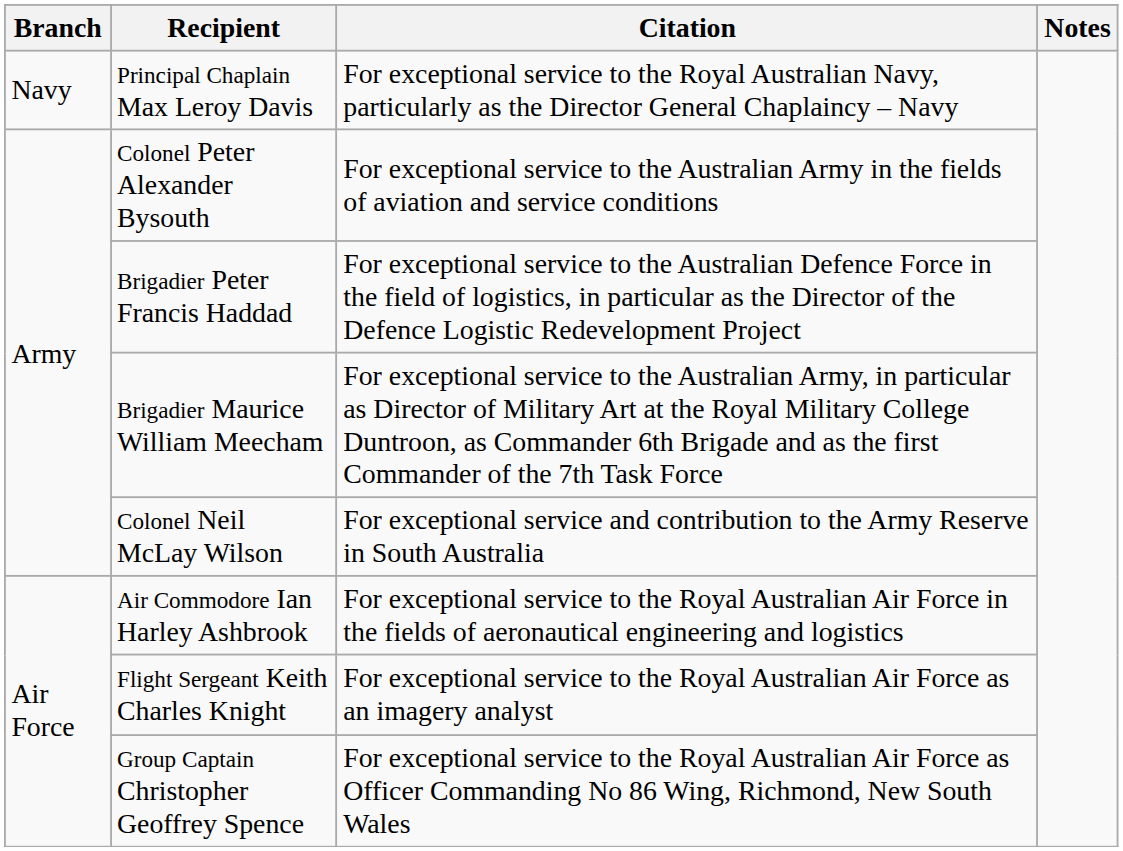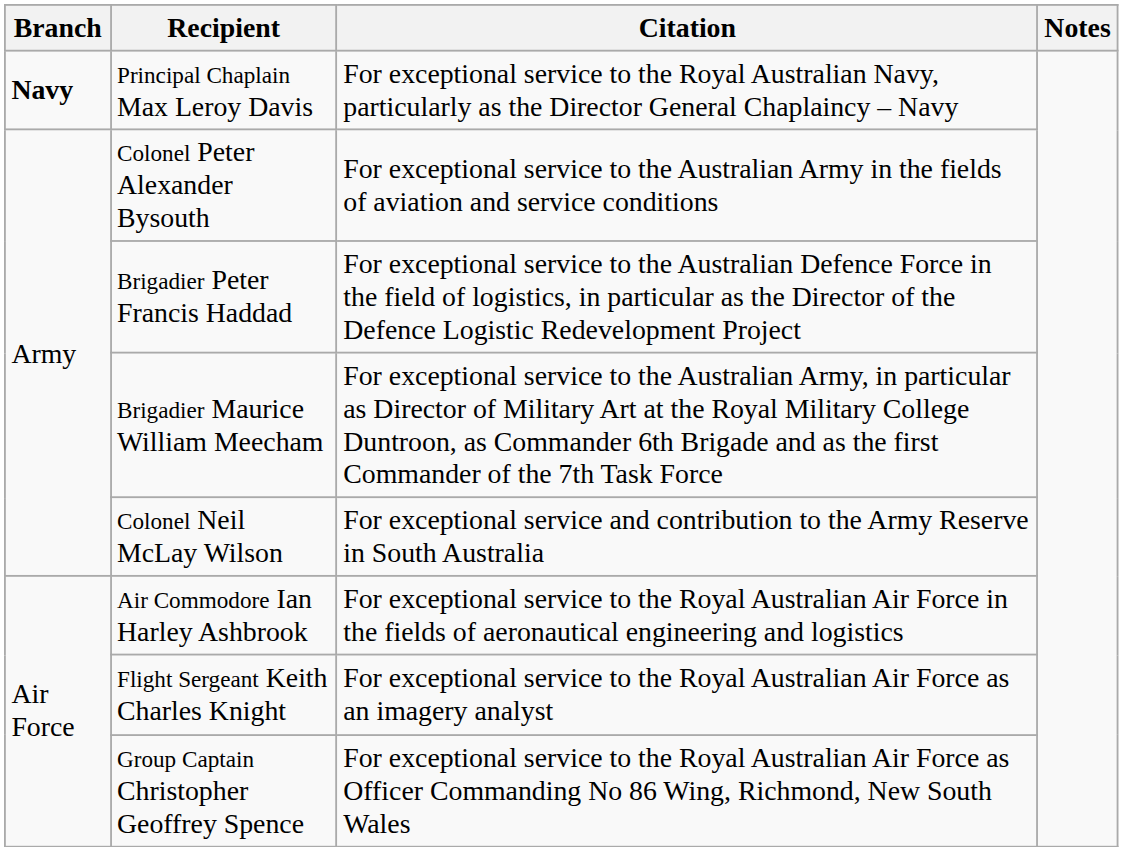(41, 89) normal -> (42, 89) bold
